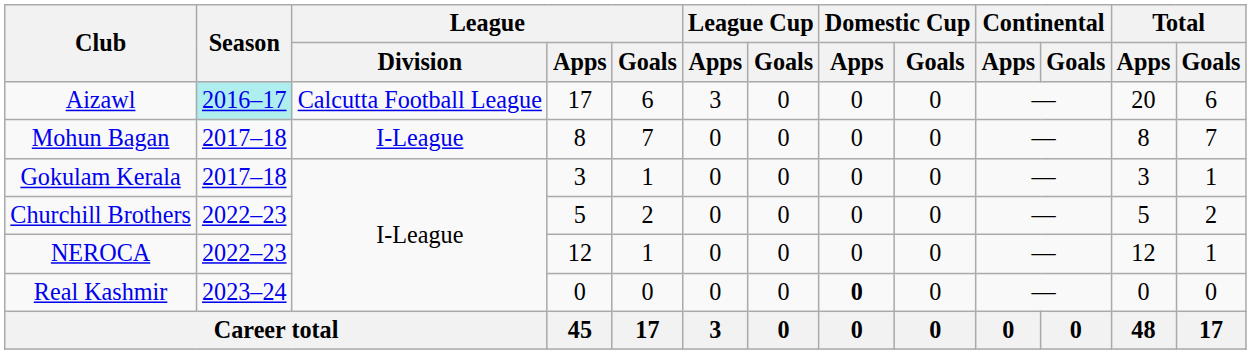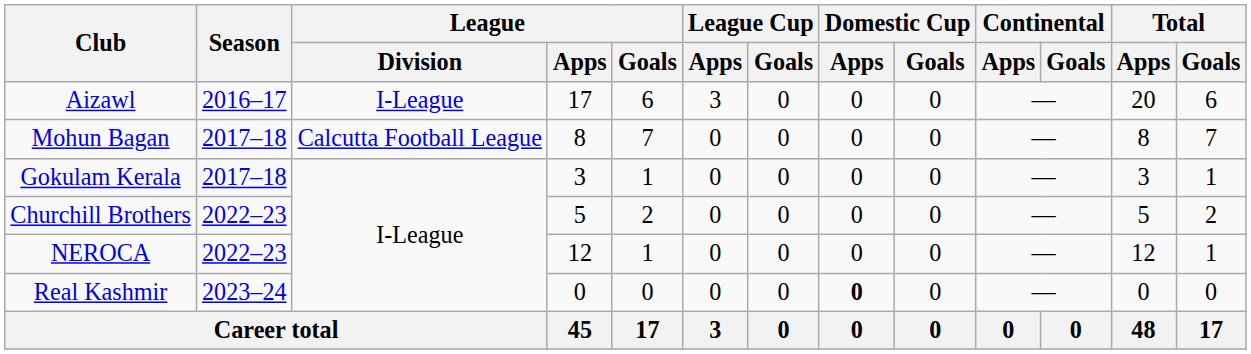(244, 100) paleturquoise background -> (244, 100) no background
(420, 100) Calcutta Football League -> (420, 100) I-League
(420, 138) I-League -> (420, 138) Calcutta Football League
